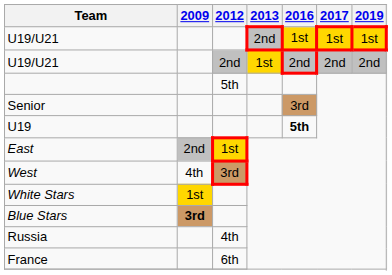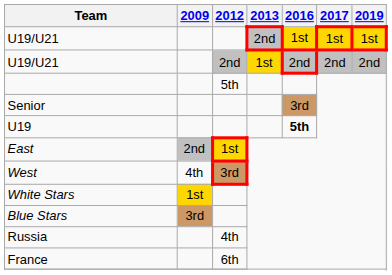(195, 216) bold -> (195, 216) normal
